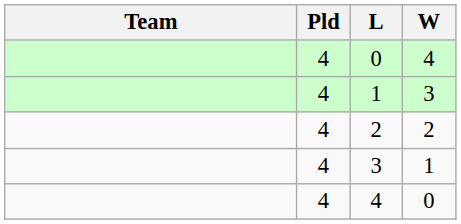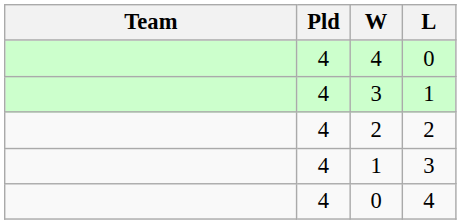columns swapped: (429, 22) <-> (376, 22)
